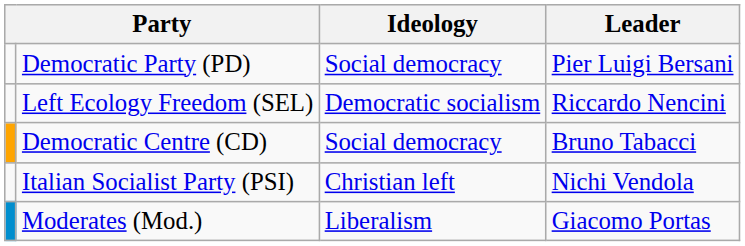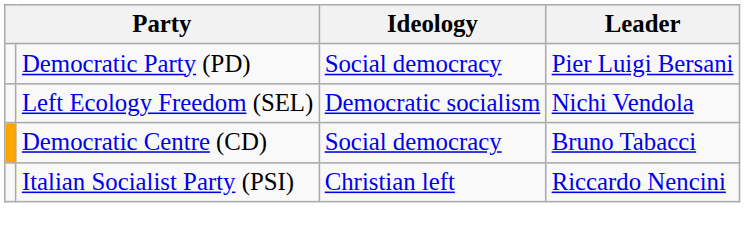(639, 102) Riccardo Nencini -> (623, 102) Nichi Vendola
(623, 181) Nichi Vendola -> (639, 181) Riccardo Nencini
- row: (112, 220)
